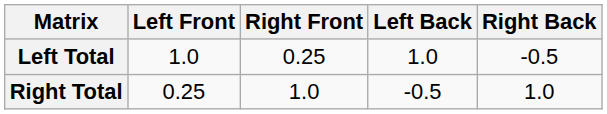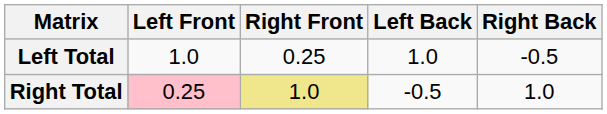(184, 91) no background -> (184, 91) pink background
(304, 91) no background -> (304, 91) khaki background
